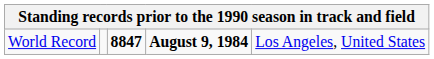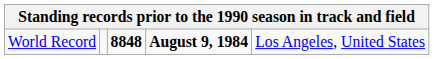(126, 41) 8847 -> (126, 41) 8848
